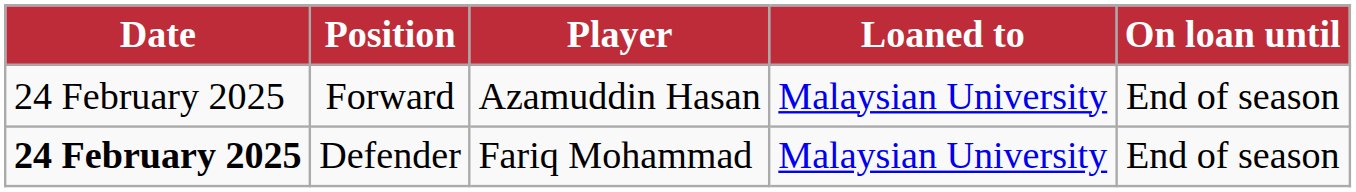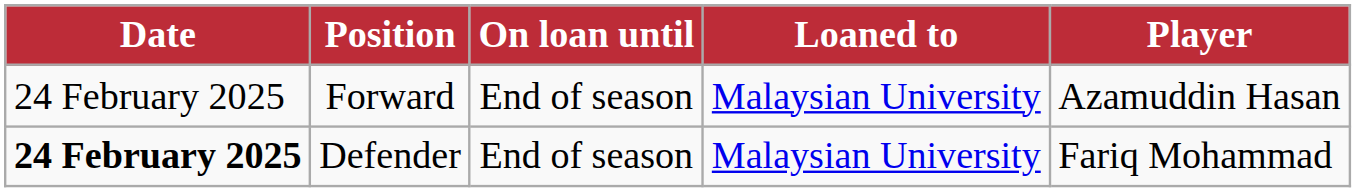columns swapped: (620, 34) <-> (1233, 34)
